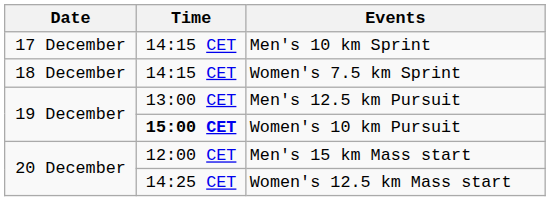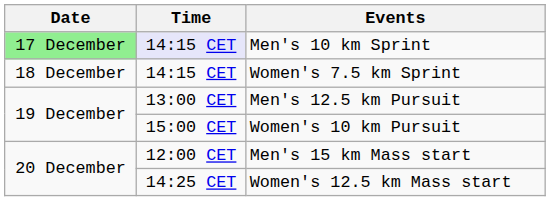(71, 46) no background -> (71, 46) lightgreen background
(191, 46) no background -> (191, 46) lavender background
(191, 128) bold -> (191, 128) normal
